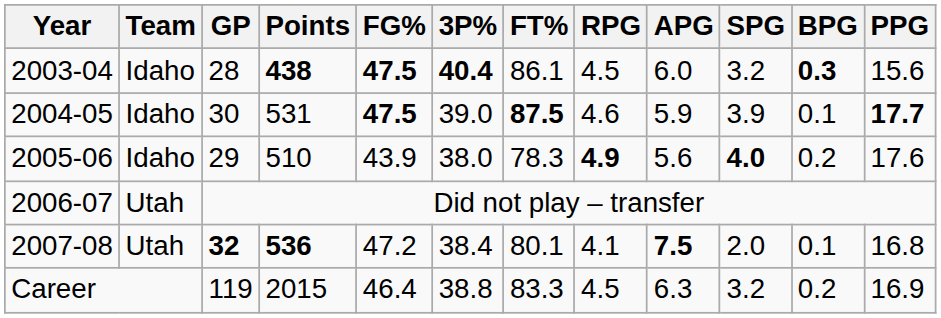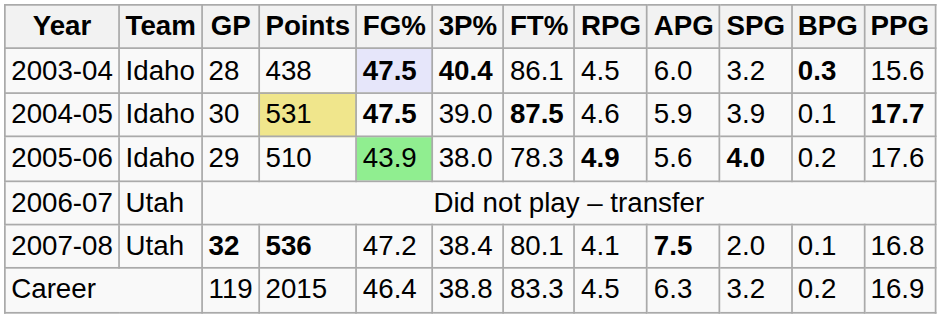(289, 70) bold -> (289, 70) normal
(390, 70) no background -> (390, 70) lavender background
(289, 114) no background -> (289, 114) khaki background
(390, 158) no background -> (390, 158) lightgreen background
